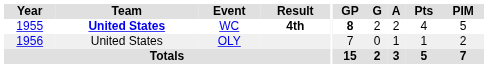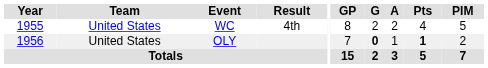(127, 26) bold -> (125, 26) normal
(295, 26) bold -> (292, 26) normal
(350, 26) bold -> (348, 26) normal
(377, 41) normal -> (375, 41) bold
(424, 41) normal -> (423, 41) bold
